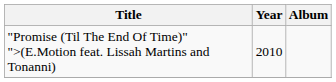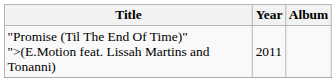(269, 51) 2010 -> (269, 51) 2011
